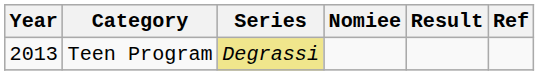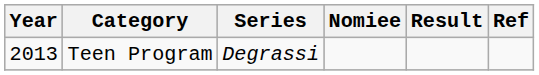(271, 54) khaki background -> (271, 54) no background
